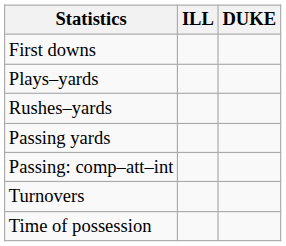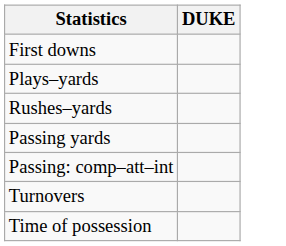- column: (198, 19)
